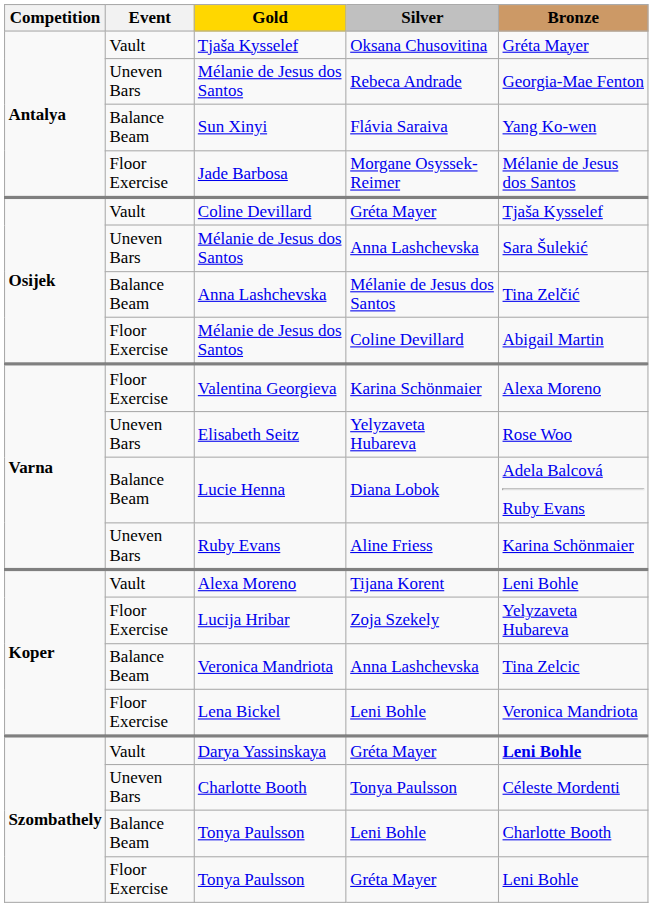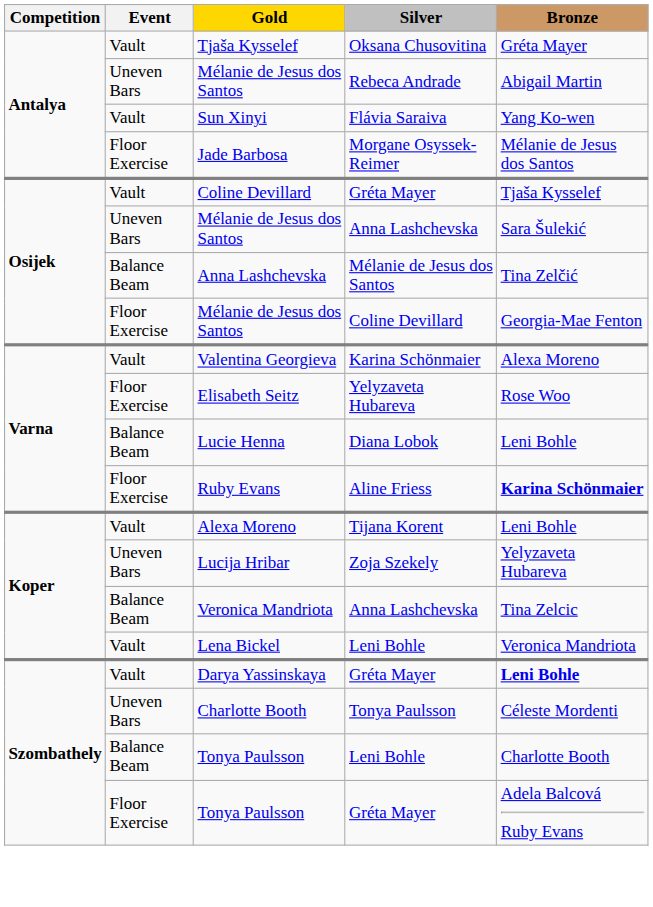(573, 81) Georgia-Mae Fenton -> (551, 81) Abigail Martin
(137, 127) Balance Beam -> (127, 117) Vault
(553, 340) Abigail Martin -> (571, 321) Georgia-Mae Fenton
(139, 388) Floor Exercise -> (127, 359) Vault
(136, 434) Uneven Bars -> (139, 396) Floor Exercise
(573, 489) Adela Balcová Ruby Evans -> (539, 442) Leni Bohle
(136, 545) Uneven Bars -> (139, 488) Floor Exercise
(568, 545) normal -> (572, 488) bold
(139, 620) Floor Exercise -> (136, 563) Uneven Bars
(139, 712) Floor Exercise -> (127, 645) Vault
(540, 879) Leni Bohle -> (572, 812) Adela Balcová Ruby Evans
